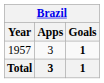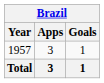(83, 50) bold -> (83, 50) normal
